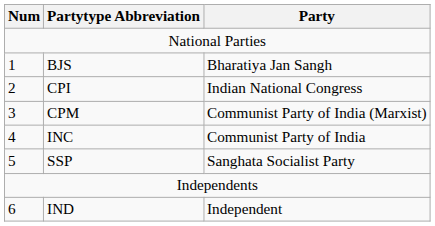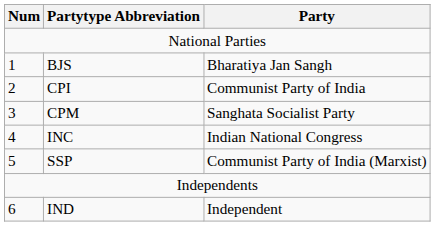(285, 88) Indian National Congress -> (286, 88) Communist Party of India
(317, 112) Communist Party of India (Marxist) -> (281, 112) Sanghata Socialist Party
(286, 137) Communist Party of India -> (285, 137) Indian National Congress
(281, 161) Sanghata Socialist Party -> (317, 161) Communist Party of India (Marxist)
